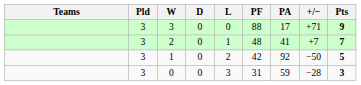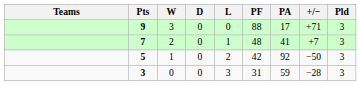columns swapped: (143, 12) <-> (342, 12)
